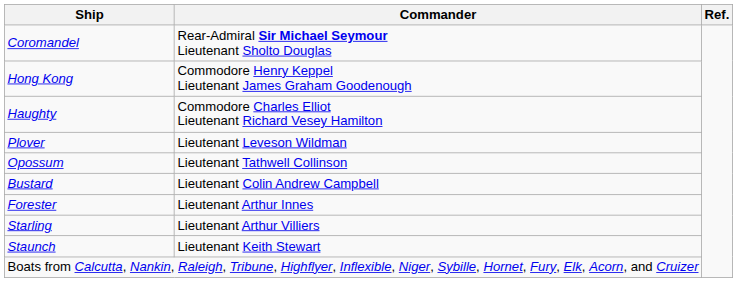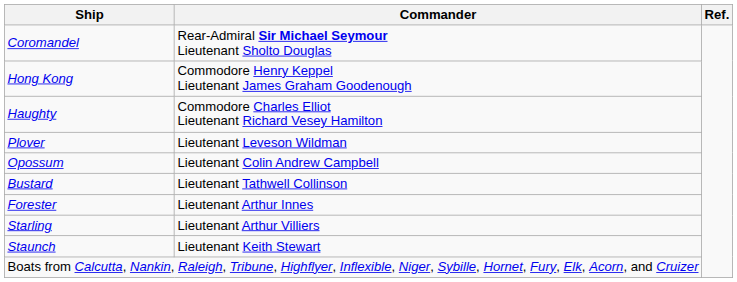(262, 163) Lieutenant Tathwell Collinson -> (278, 163) Lieutenant Colin Andrew Campbell
(278, 184) Lieutenant Colin Andrew Campbell -> (262, 184) Lieutenant Tathwell Collinson
